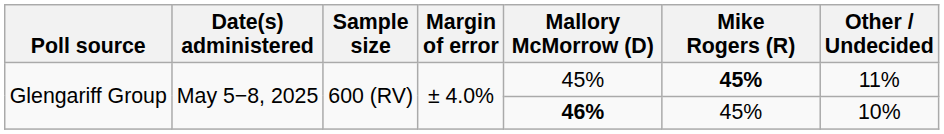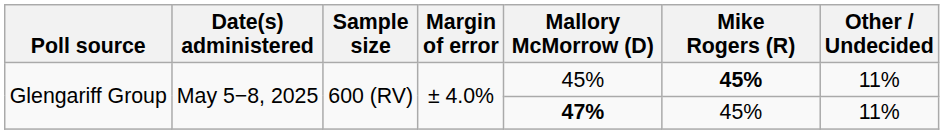(583, 113) 46% -> (583, 113) 47%
(879, 113) 10% -> (879, 113) 11%
